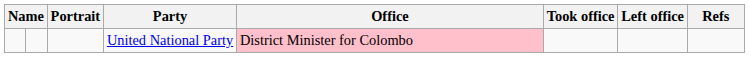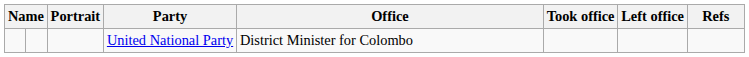(326, 40) pink background -> (326, 40) no background
